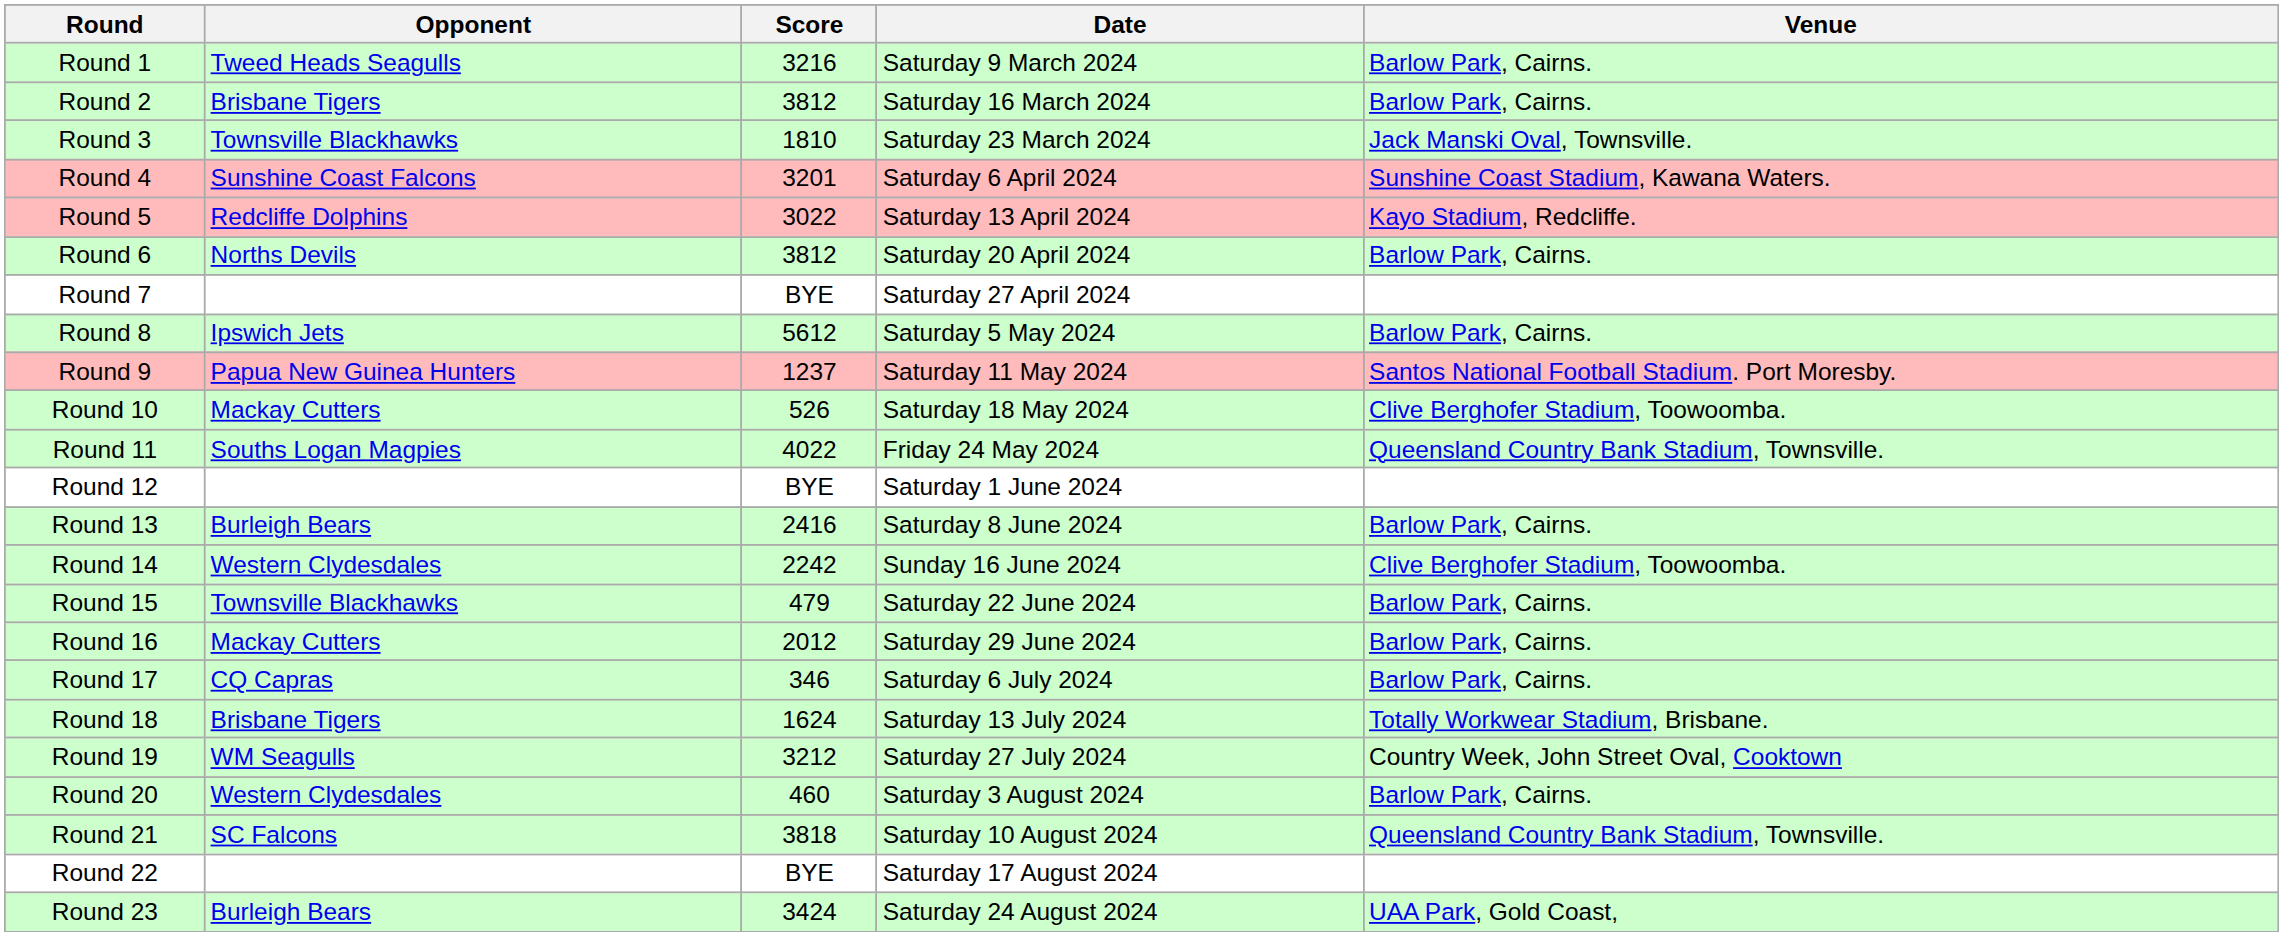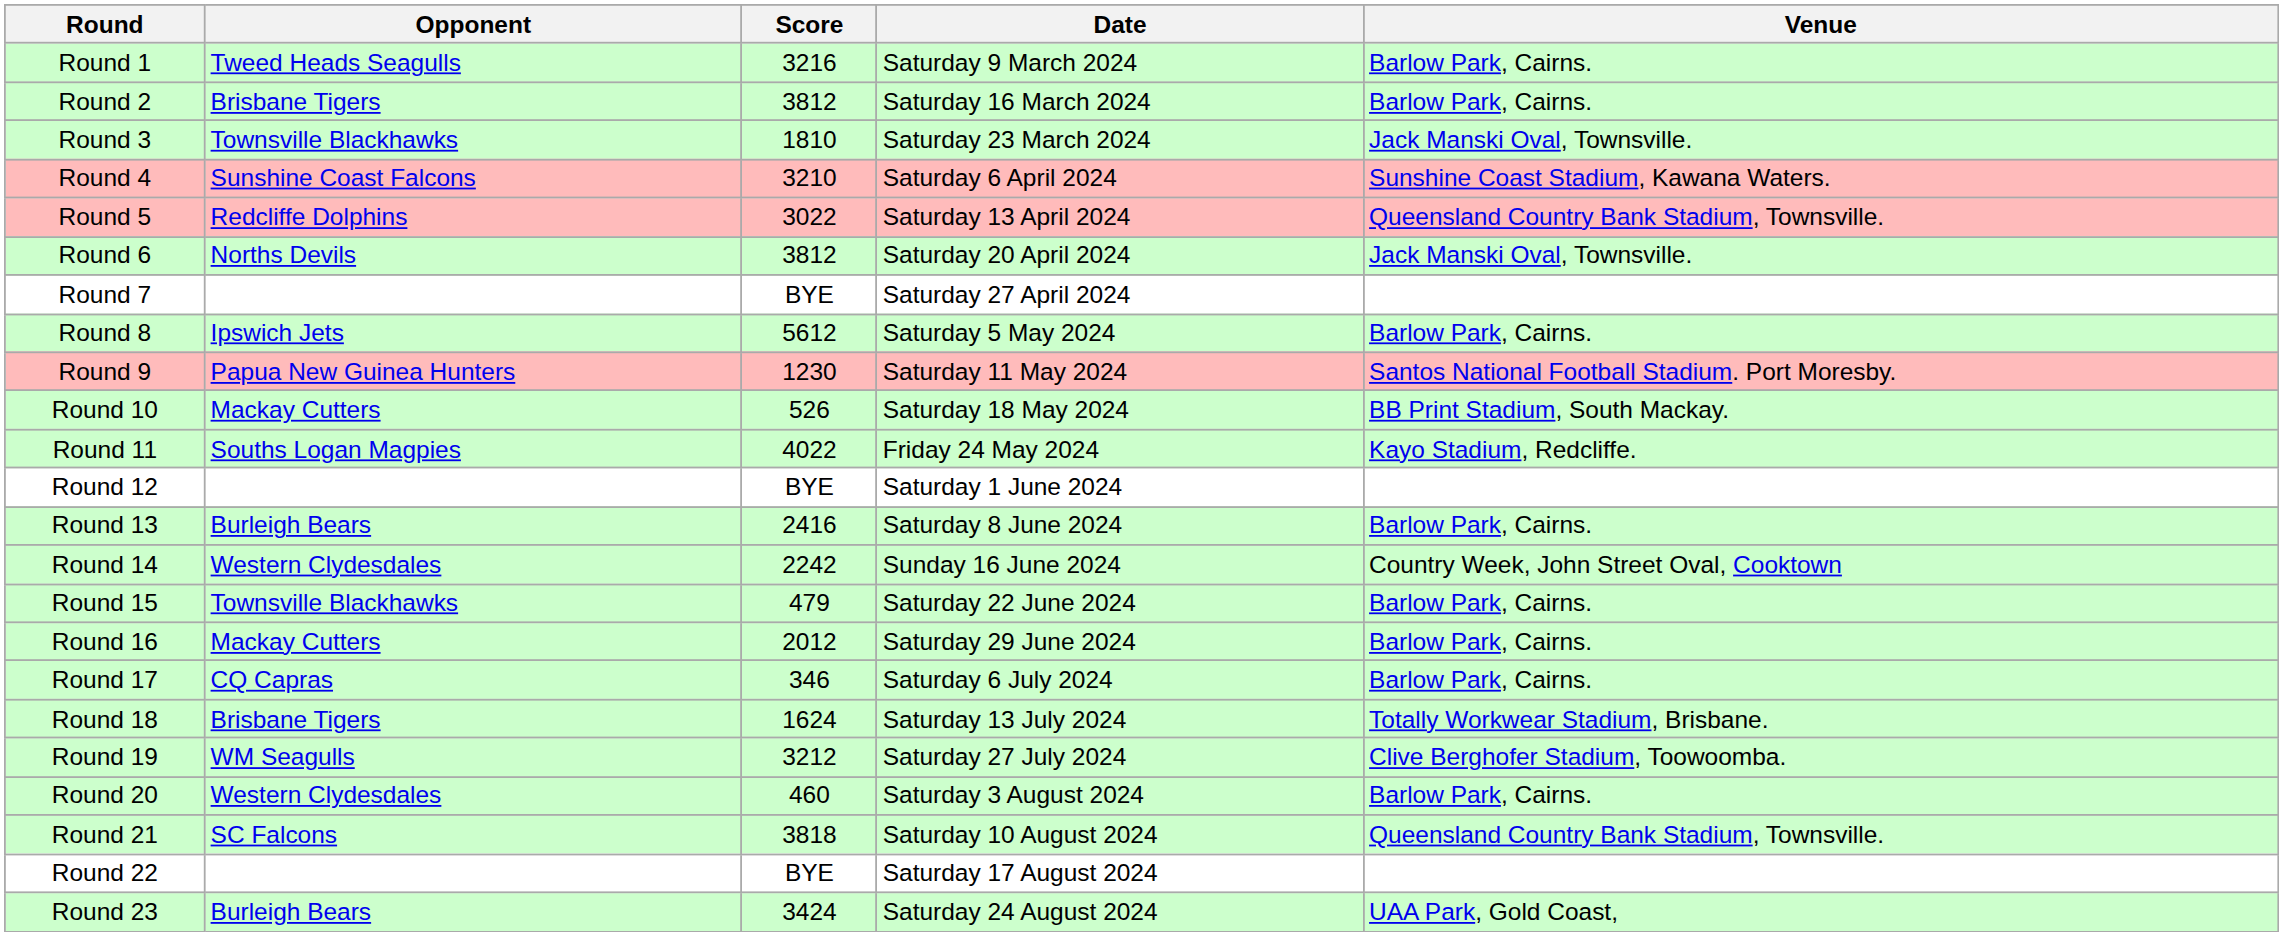(809, 178) 3201 -> (809, 178) 3210
(1503, 217) Kayo Stadium, Redcliffe. -> (1627, 217) Queensland Country Bank Stadium, Townsville.
(1481, 255) Barlow Park, Cairns. -> (1531, 255) Jack Manski Oval, Townsville.
(809, 371) 1237 -> (809, 371) 1230
(1578, 410) Clive Berghofer Stadium, Toowoomba. -> (1549, 410) BB Print Stadium, South Mackay.
(1627, 448) Queensland Country Bank Stadium, Townsville. -> (1503, 448) Kayo Stadium, Redcliffe.
(1578, 564) Clive Berghofer Stadium, Toowoomba. -> (1605, 564) Country Week, John Street Oval, Cooktown
(1605, 757) Country Week, John Street Oval, Cooktown -> (1578, 757) Clive Berghofer Stadium, Toowoomba.
